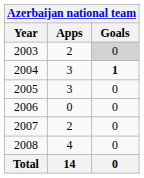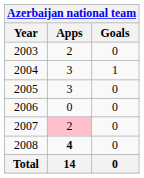(115, 51) lightgrey background -> (115, 51) no background
(115, 70) bold -> (115, 70) normal
(69, 126) no background -> (69, 126) pink background
(69, 145) normal -> (69, 145) bold
